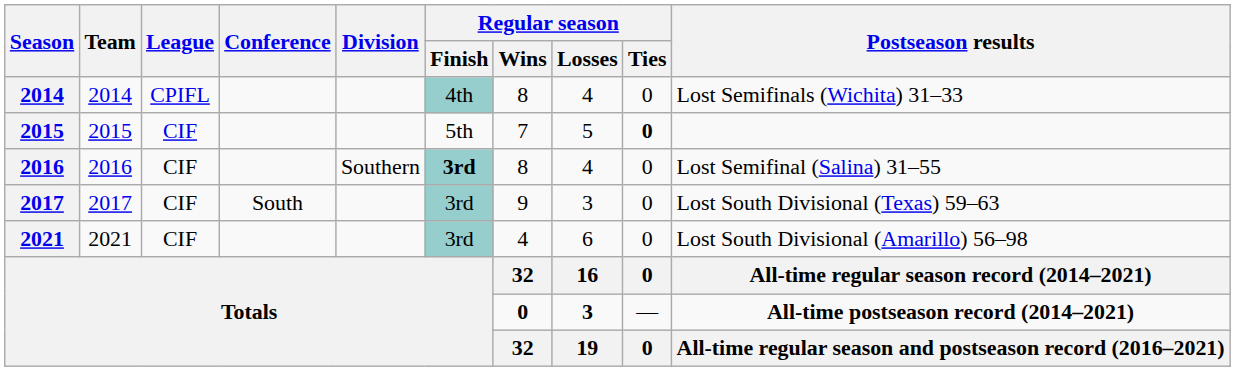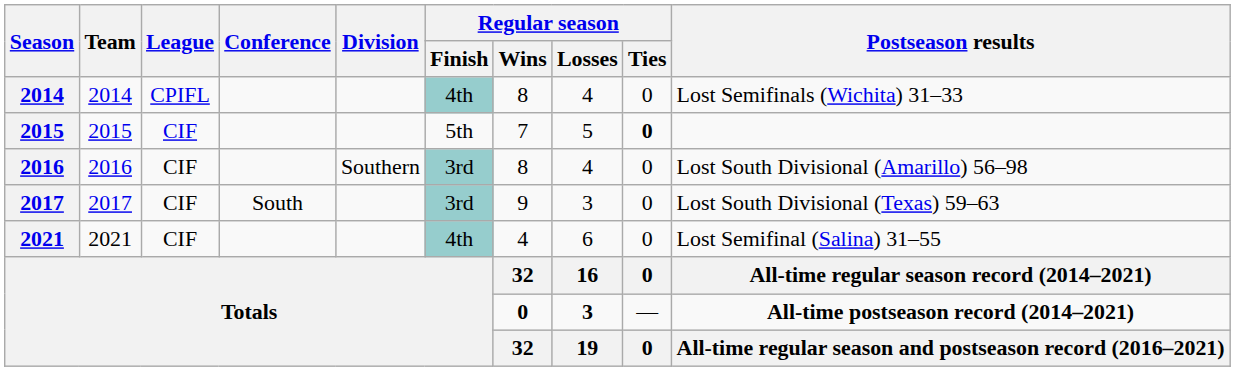(459, 167) bold -> (459, 167) normal
(809, 167) Lost Semifinal (Salina) 31–55 -> (852, 167) Lost South Divisional (Amarillo) 56–98
(459, 239) 3rd -> (459, 239) 4th
(852, 239) Lost South Divisional (Amarillo) 56–98 -> (809, 239) Lost Semifinal (Salina) 31–55
